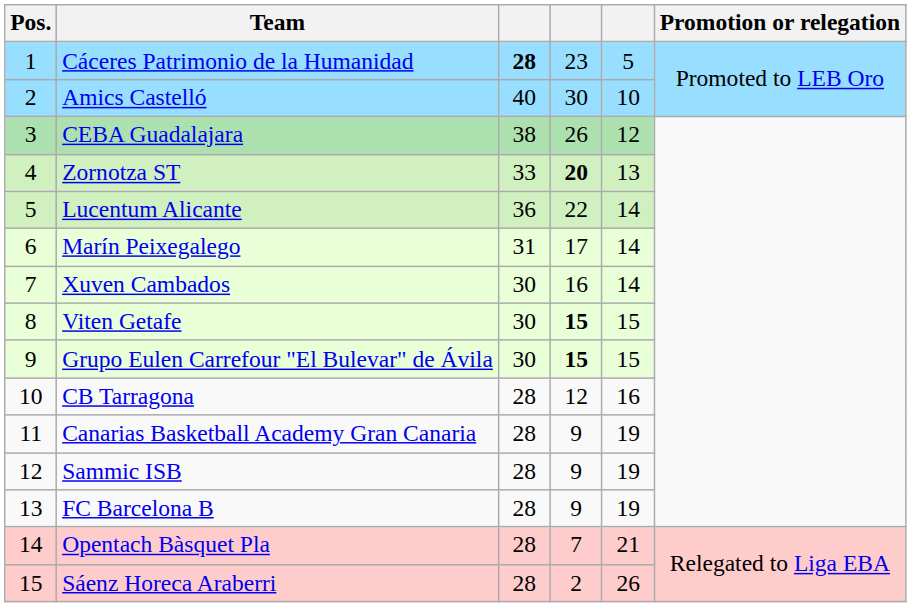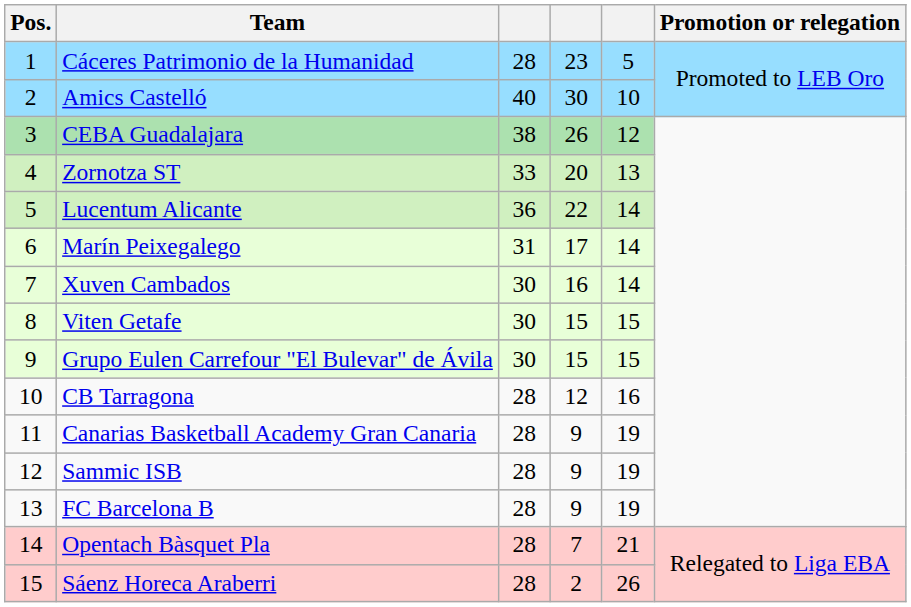(524, 60) bold -> (524, 60) normal
(576, 172) bold -> (576, 172) normal
(576, 321) bold -> (576, 321) normal
(576, 358) bold -> (576, 358) normal
